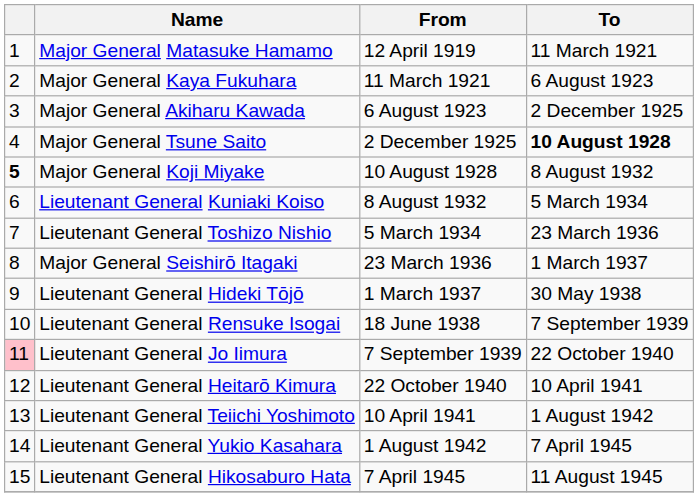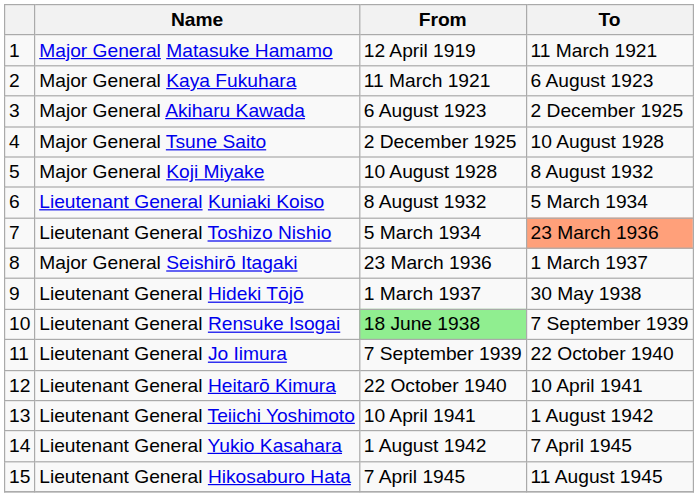(601, 141) bold -> (597, 141) normal
(14, 171) bold -> (14, 171) normal
(595, 232) no background -> (595, 232) lightsalmon background
(422, 324) no background -> (422, 324) lightgreen background
(19, 354) pink background -> (19, 354) no background
